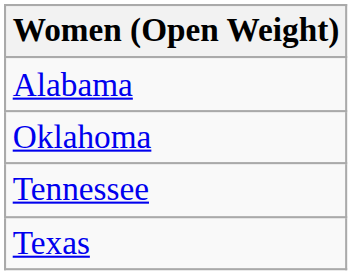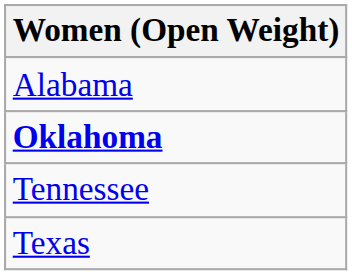(82, 136) normal -> (88, 136) bold
